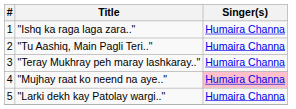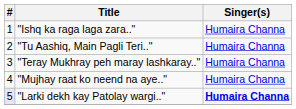(245, 79) pink background -> (245, 79) no background
(10, 96) no background -> (10, 96) lavender background
(245, 96) normal -> (247, 96) bold
